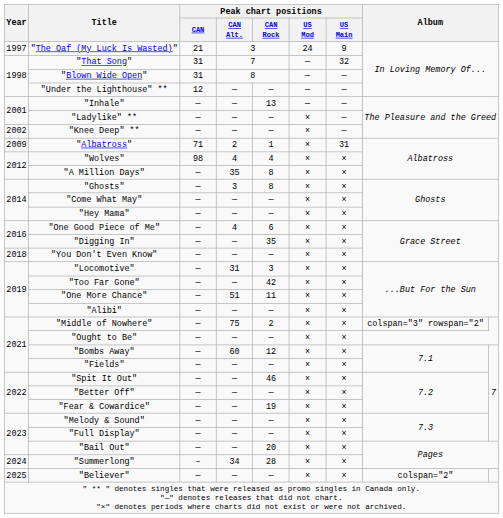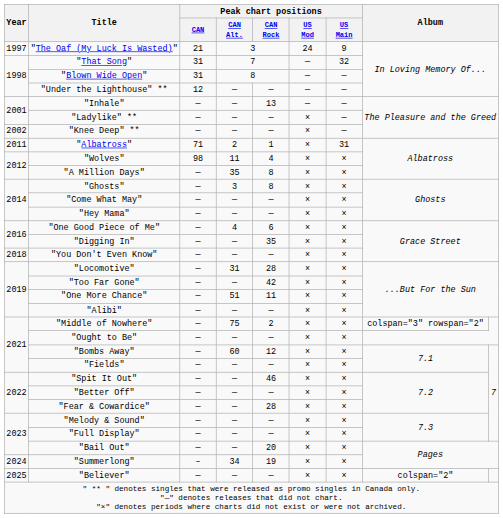(16, 145) 2009 -> (16, 145) 2011
(235, 159) 4 -> (235, 159) 11
(271, 269) 3 -> (271, 269) 28
(271, 407) 19 -> (271, 407) 28
(271, 462) 28 -> (271, 462) 19
